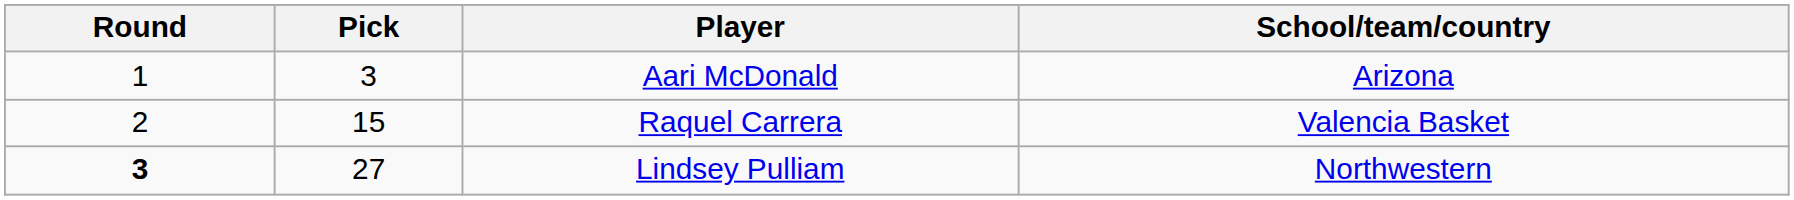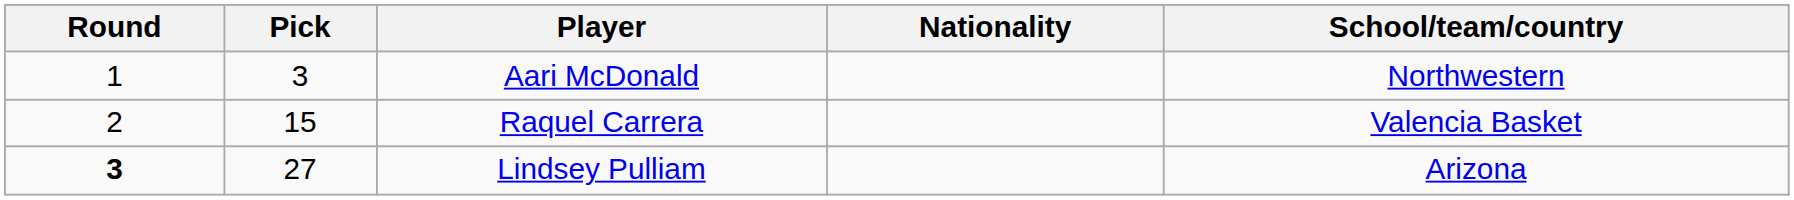+ column: (995, 28)
(1403, 75) Arizona -> (1476, 75) Northwestern
(1403, 169) Northwestern -> (1476, 169) Arizona
